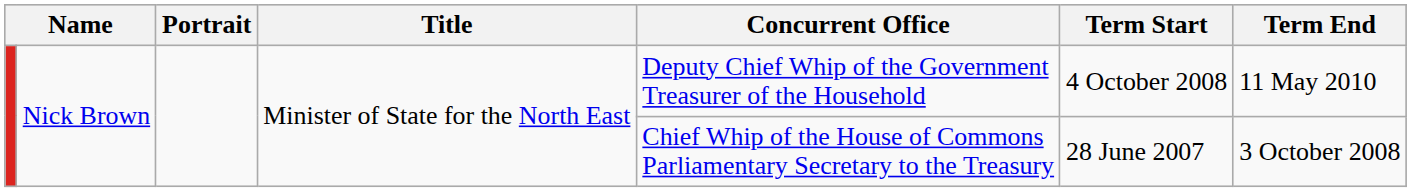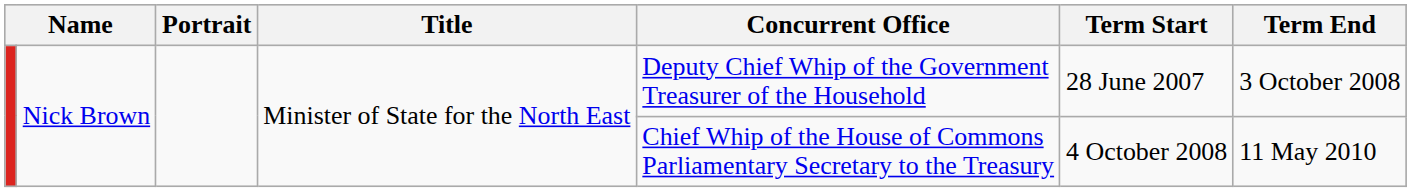(1147, 80) 4 October 2008 -> (1135, 80) 28 June 2007
(1308, 80) 11 May 2010 -> (1320, 80) 3 October 2008
(1135, 151) 28 June 2007 -> (1147, 151) 4 October 2008
(1320, 151) 3 October 2008 -> (1308, 151) 11 May 2010
